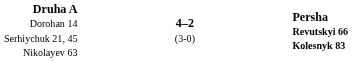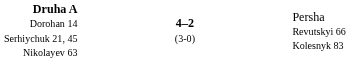(320, 30) bold -> (319, 30) normal
